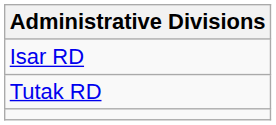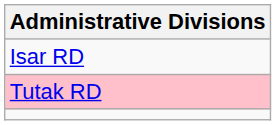(56, 91) no background -> (56, 91) pink background
